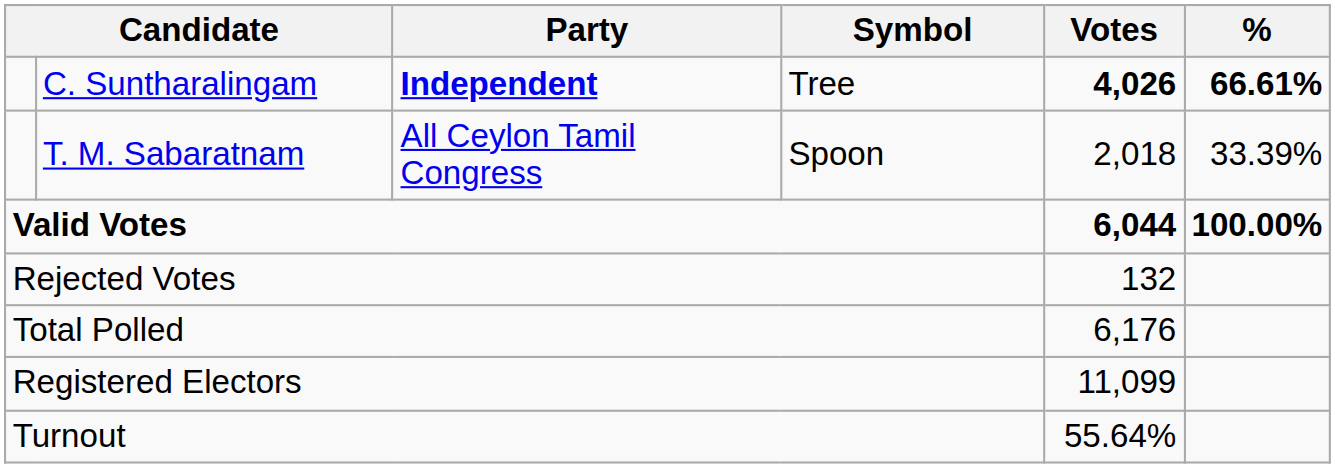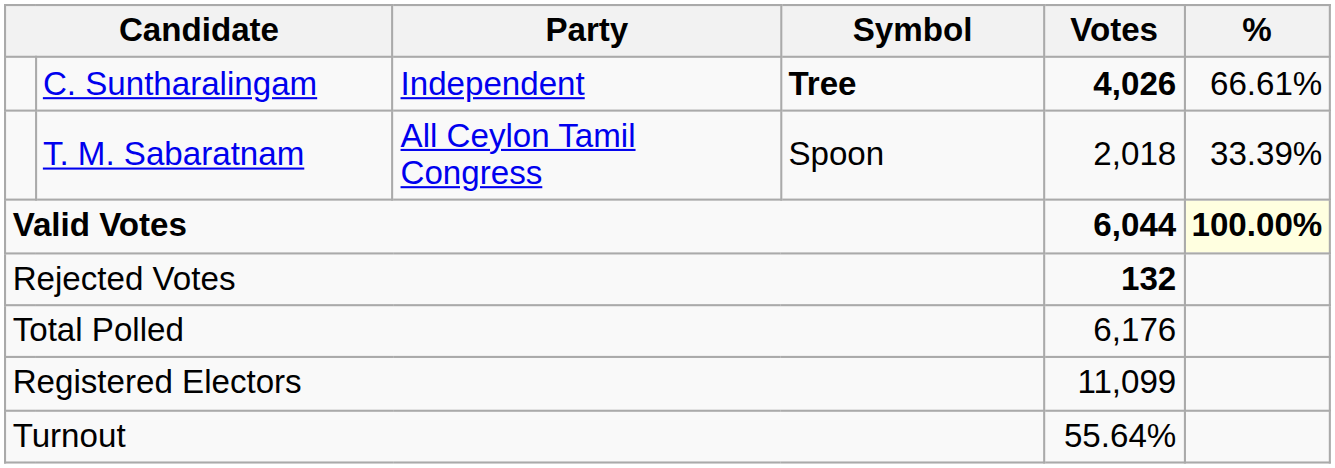(499, 83) bold -> (493, 83) normal
(822, 83) normal -> (822, 83) bold
(1266, 83) bold -> (1266, 83) normal
(1257, 225) no background -> (1257, 225) lightyellow background
(1149, 278) normal -> (1149, 278) bold
